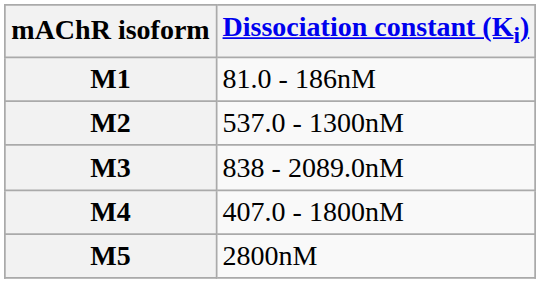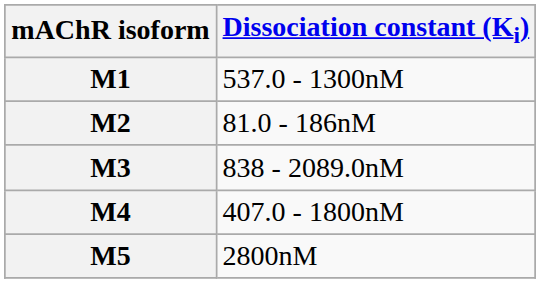(299, 78) 81.0 - 186nM -> (313, 78) 537.0 - 1300nM
(313, 122) 537.0 - 1300nM -> (299, 122) 81.0 - 186nM
